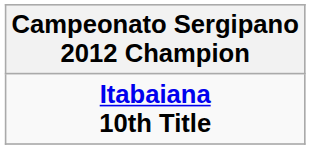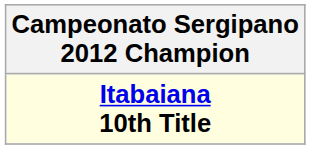(155, 108) no background -> (155, 108) lightyellow background
